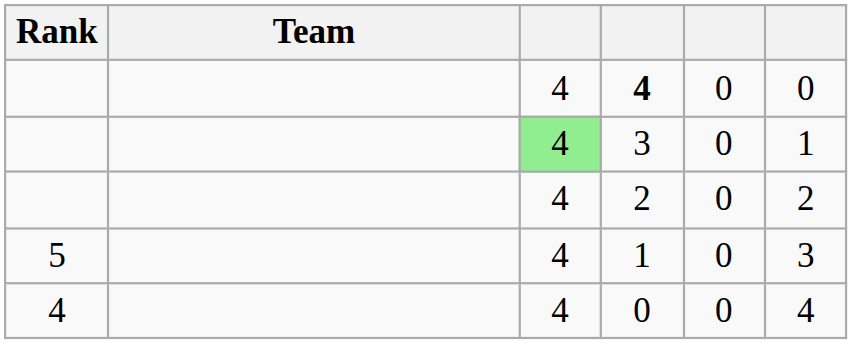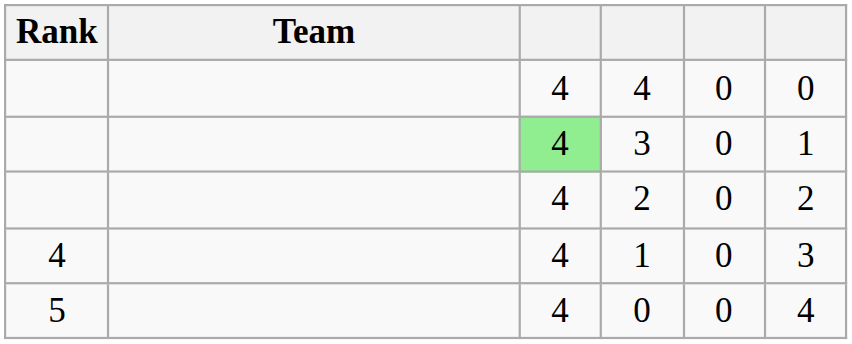(642, 87) bold -> (642, 87) normal
(57, 254) 5 -> (57, 254) 4
(57, 310) 4 -> (57, 310) 5
